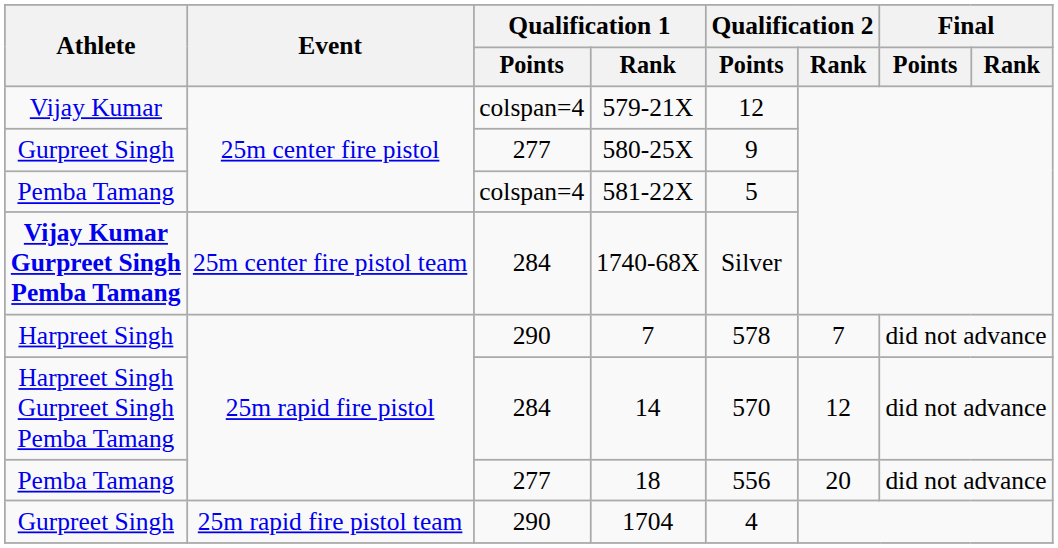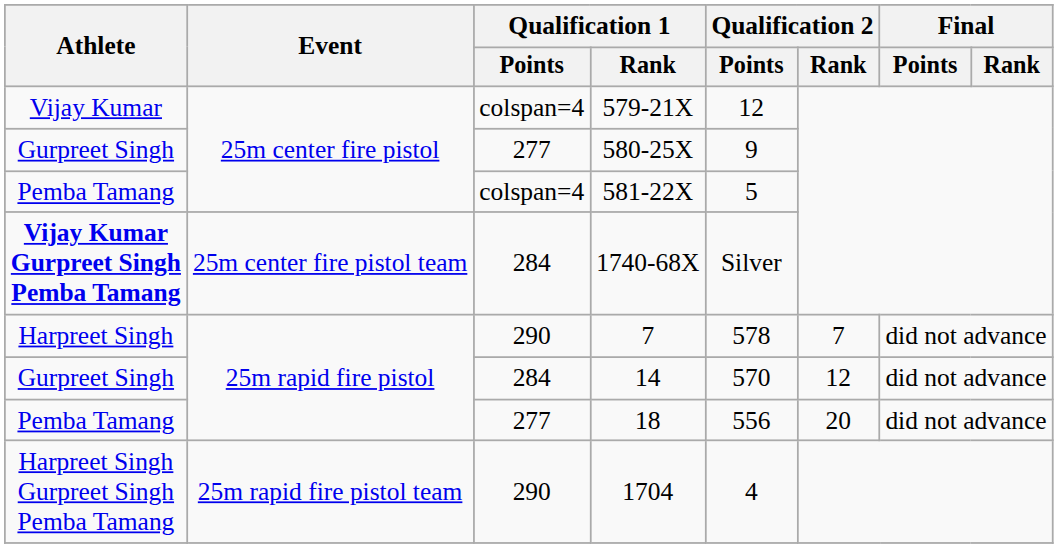(96, 408) Harpreet Singh Gurpreet Singh Pemba Tamang -> (96, 378) Gurpreet Singh
(96, 522) Gurpreet Singh -> (96, 492) Harpreet Singh Gurpreet Singh Pemba Tamang
